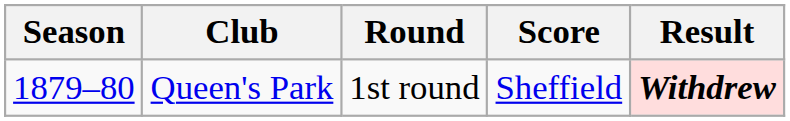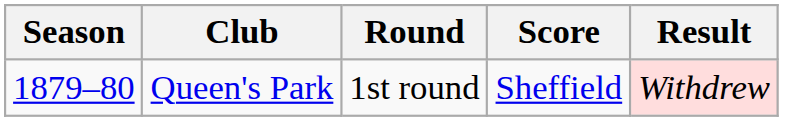(707, 87) bold -> (704, 87) normal
